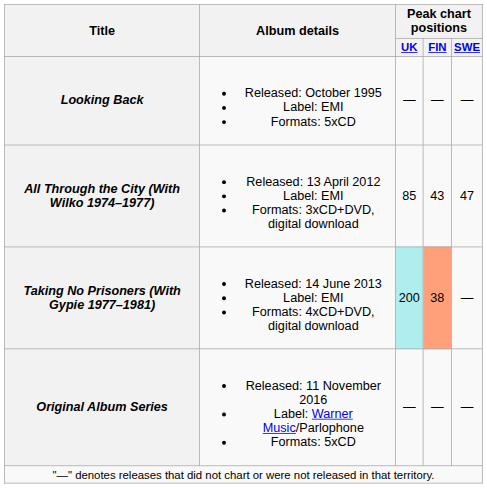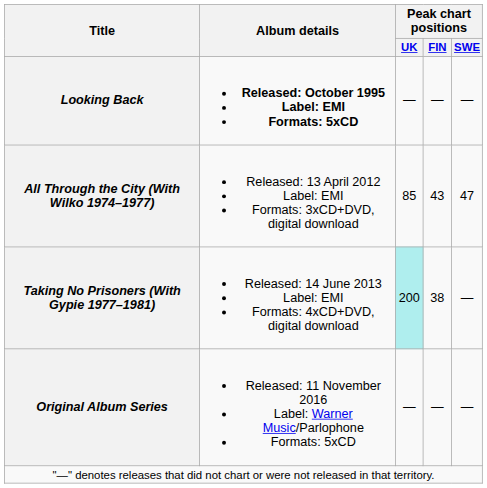(298, 108) normal -> (298, 108) bold
(437, 298) lightsalmon background -> (437, 298) no background
